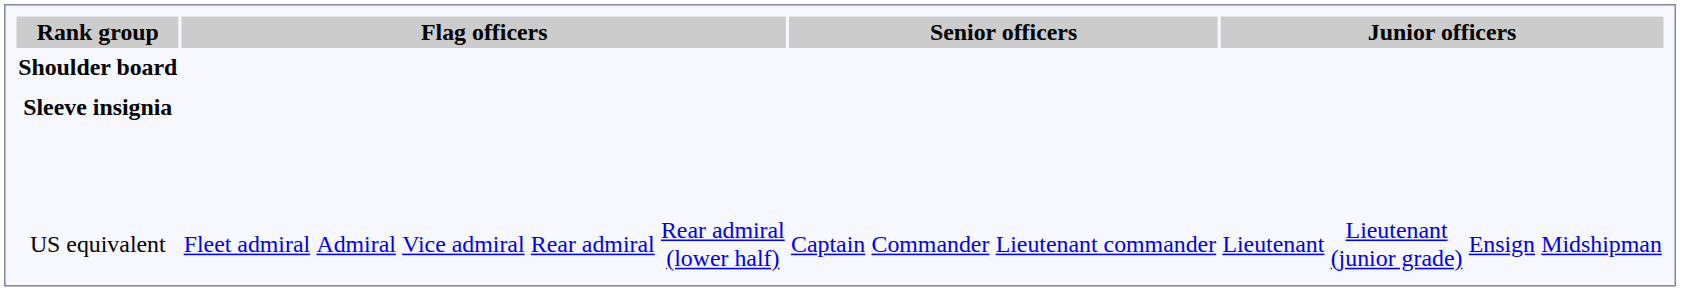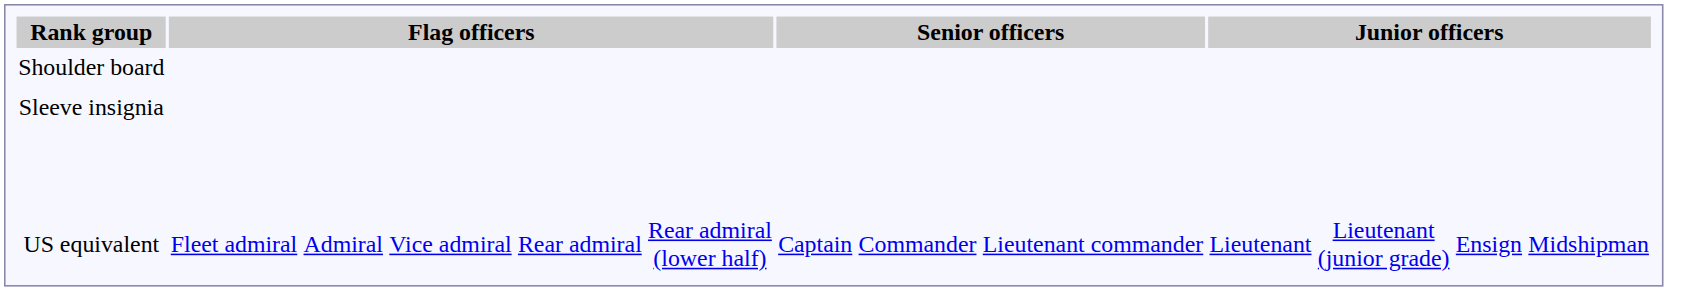(98, 66) bold -> (91, 66) normal
(98, 107) bold -> (91, 107) normal
